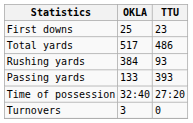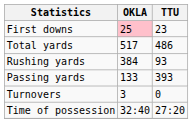(126, 29) no background -> (126, 29) pink background
rows swapped: (34, 110) <-> (61, 94)
